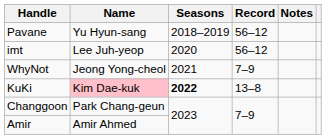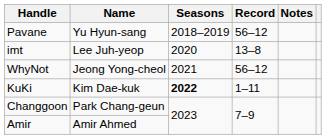(251, 50) 56–12 -> (248, 50) 13–8
(245, 69) 7–9 -> (251, 69) 56–12
(106, 87) pink background -> (106, 87) no background
(248, 87) 13–8 -> (248, 87) 1–11
